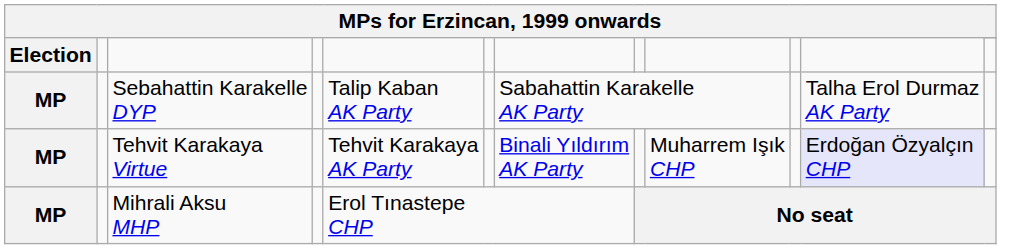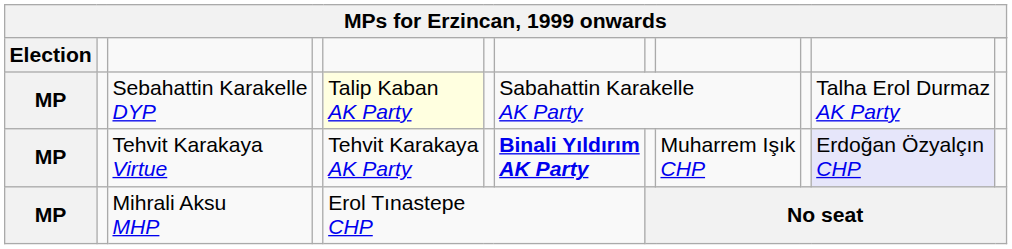(383, 100) no background -> (383, 100) lightyellow background
(564, 157) normal -> (569, 157) bold
